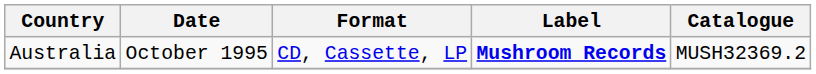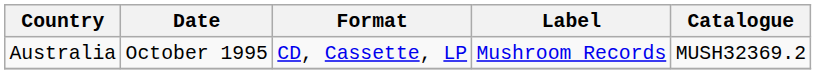(571, 53) bold -> (571, 53) normal
